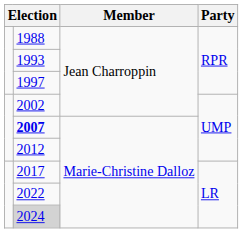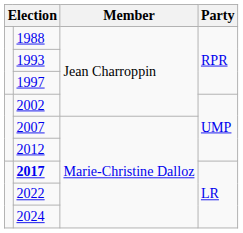(31, 127) bold -> (31, 127) normal
(31, 171) normal -> (31, 171) bold
(31, 216) lightgrey background -> (31, 216) no background
